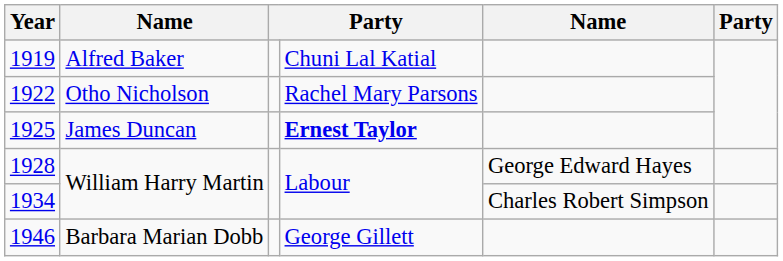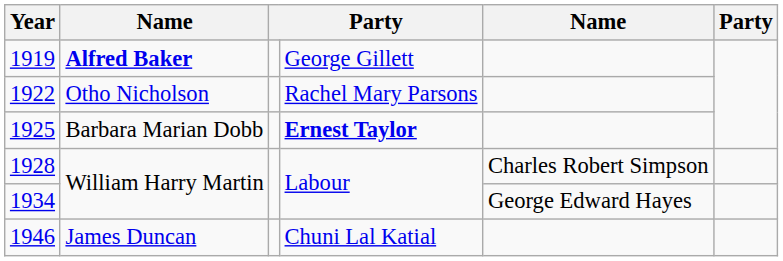(125, 58) normal -> (129, 58) bold
(360, 58) Chuni Lal Katial -> (349, 58) George Gillett
(131, 129) James Duncan -> (164, 129) Barbara Marian Dobb
(590, 165) George Edward Hayes -> (598, 165) Charles Robert Simpson
(598, 201) Charles Robert Simpson -> (590, 201) George Edward Hayes
(164, 237) Barbara Marian Dobb -> (131, 237) James Duncan
(349, 237) George Gillett -> (360, 237) Chuni Lal Katial
